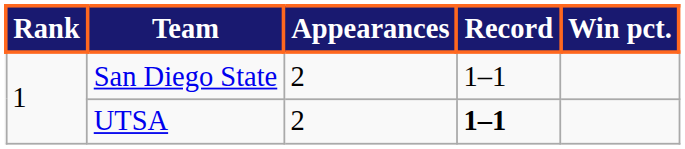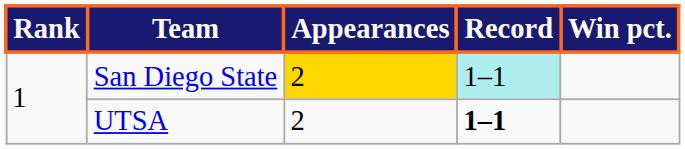(298, 75) no background -> (298, 75) gold background
(485, 75) no background -> (485, 75) paleturquoise background
